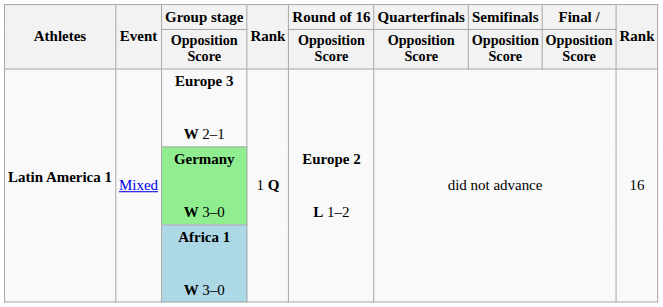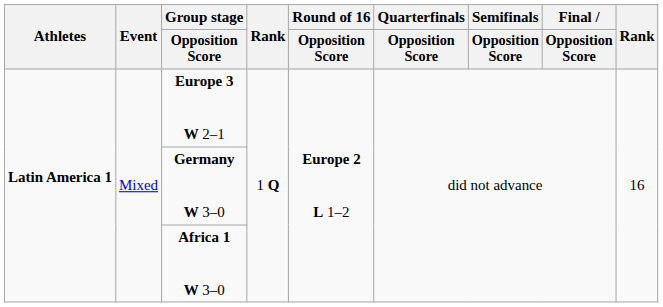(204, 186) lightgreen background -> (204, 186) no background
(204, 263) lightblue background -> (204, 263) no background
